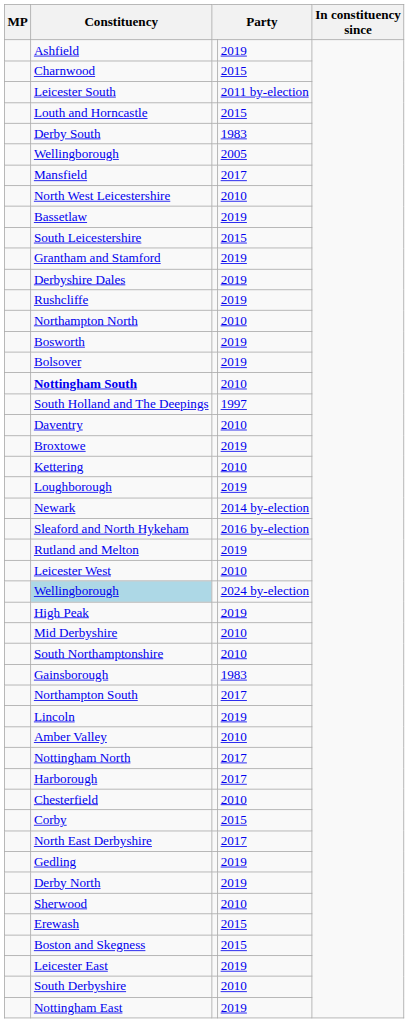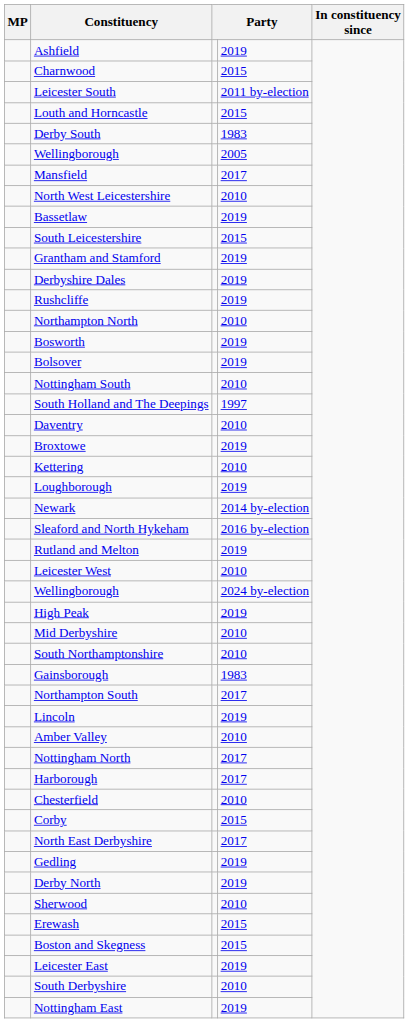(85, 383) bold -> (82, 383) normal
(76, 591) lightblue background -> (76, 591) no background
